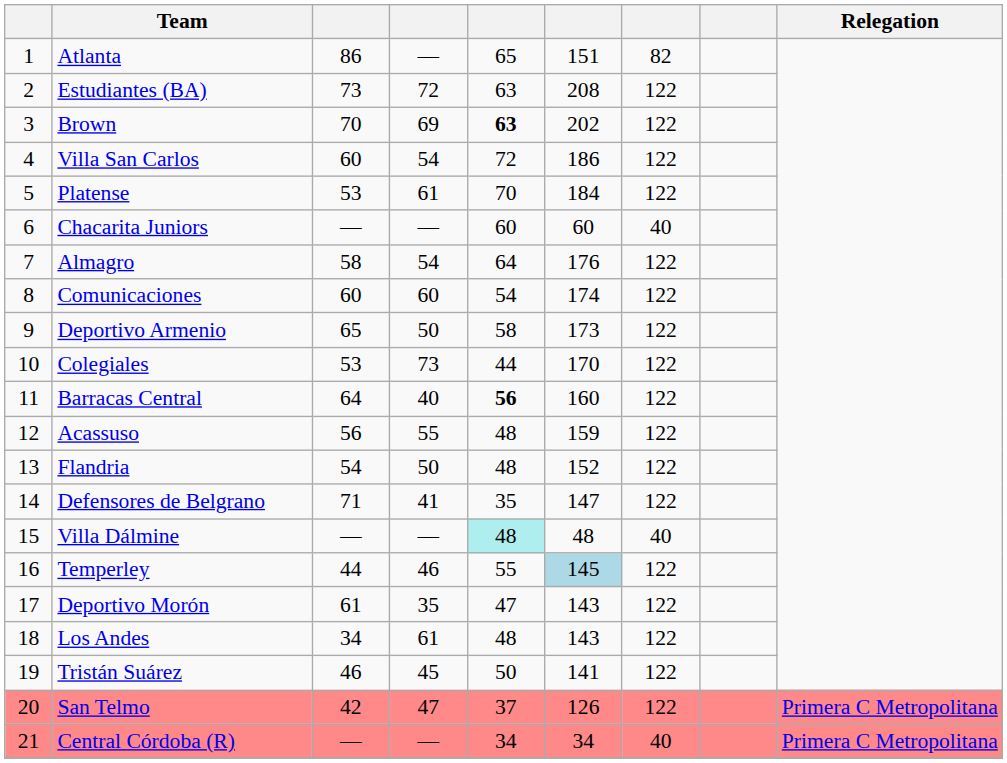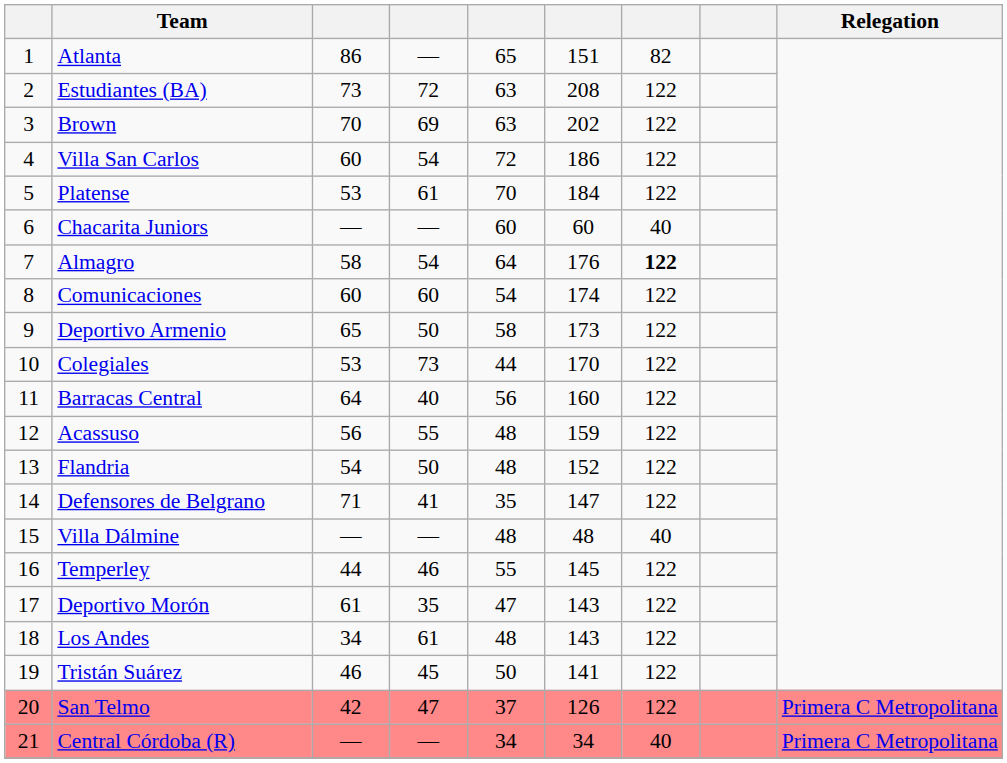(506, 124) bold -> (506, 124) normal
(661, 261) normal -> (661, 261) bold
(506, 398) bold -> (506, 398) normal
(506, 535) paleturquoise background -> (506, 535) no background
(583, 569) lightblue background -> (583, 569) no background
